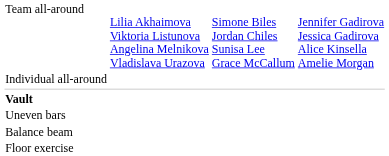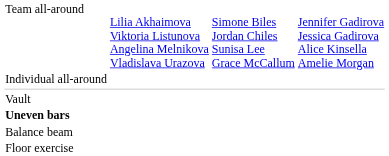(19, 99) bold -> (18, 99) normal
(35, 115) normal -> (37, 115) bold
